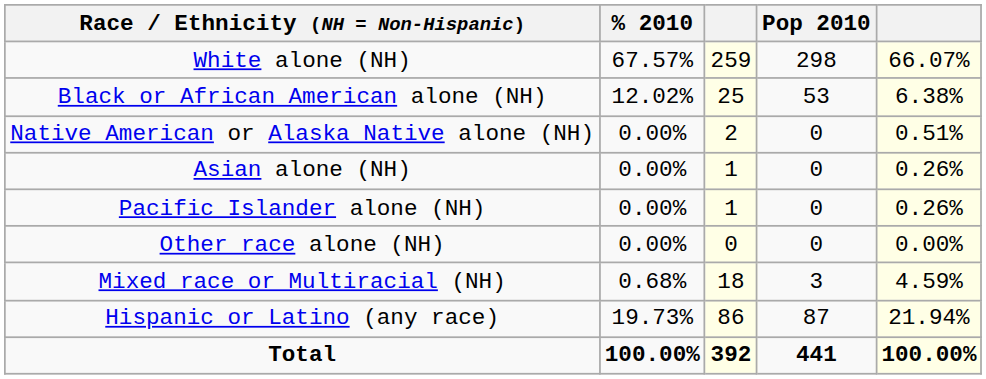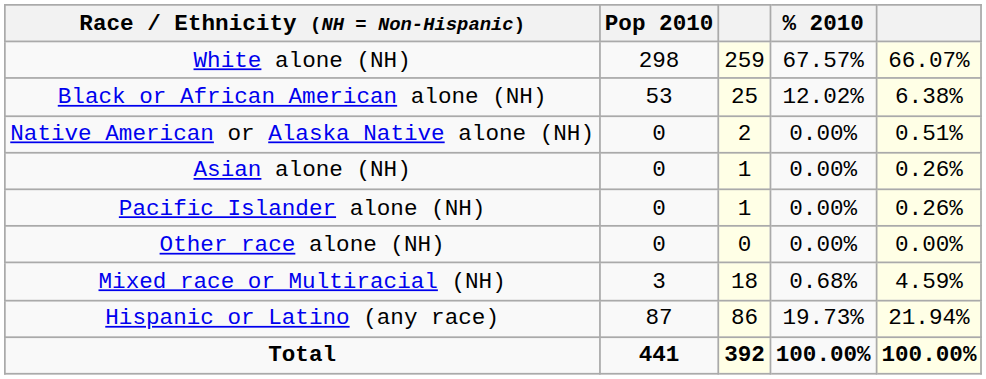columns swapped: (816, 23) <-> (652, 23)
